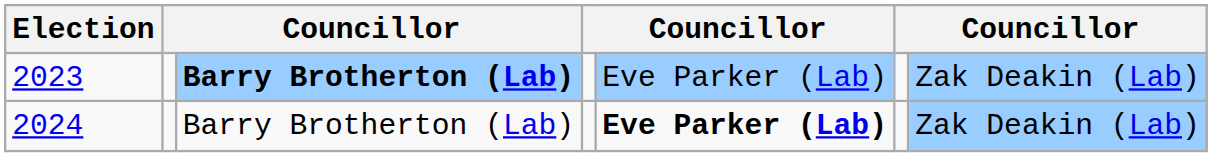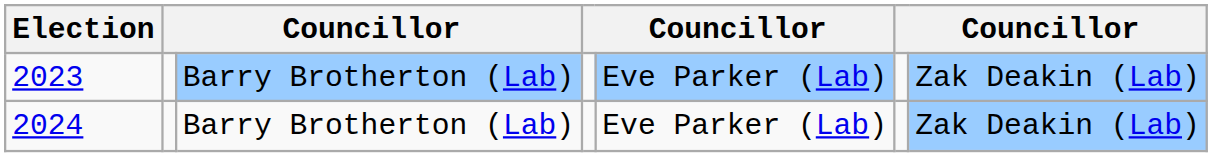(378, 78) bold -> (378, 78) normal
(745, 126) bold -> (745, 126) normal
